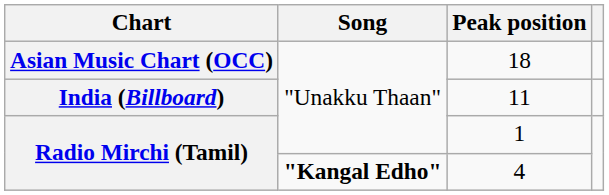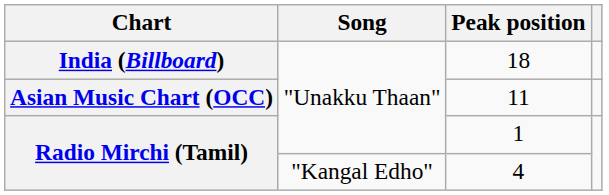(142, 60) Asian Music Chart (OCC) -> (142, 60) India (Billboard)
(142, 97) India (Billboard) -> (142, 97) Asian Music Chart (OCC)
(363, 171) bold -> (362, 171) normal
